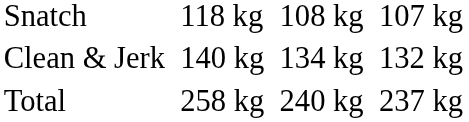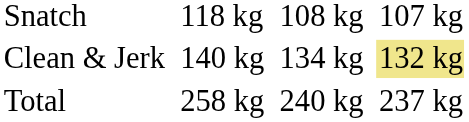(421, 58) no background -> (421, 58) khaki background
